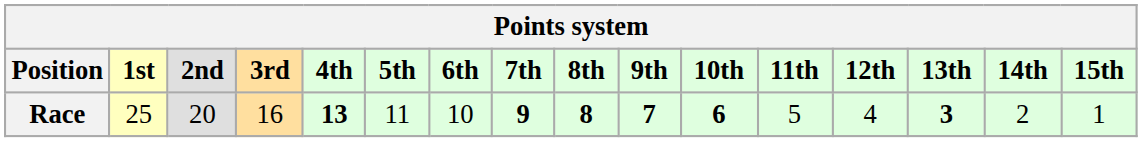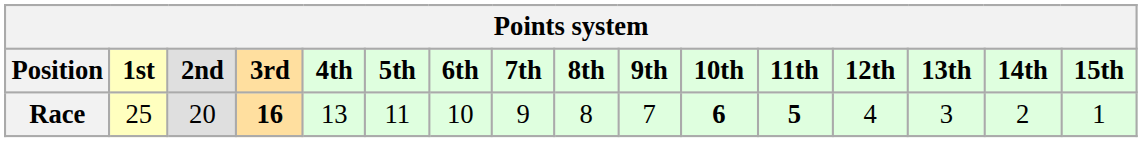(270, 113) normal -> (270, 113) bold
(334, 113) bold -> (334, 113) normal
(523, 113) bold -> (523, 113) normal
(586, 113) bold -> (586, 113) normal
(649, 113) bold -> (649, 113) normal
(794, 113) normal -> (794, 113) bold
(946, 113) bold -> (946, 113) normal
